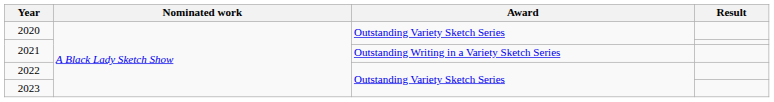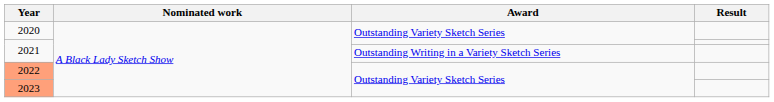(29, 70) no background -> (29, 70) lightsalmon background
(29, 88) no background -> (29, 88) lightsalmon background
